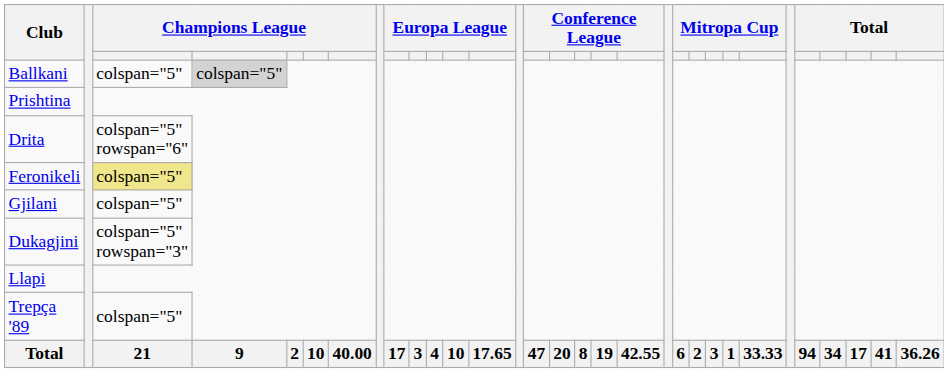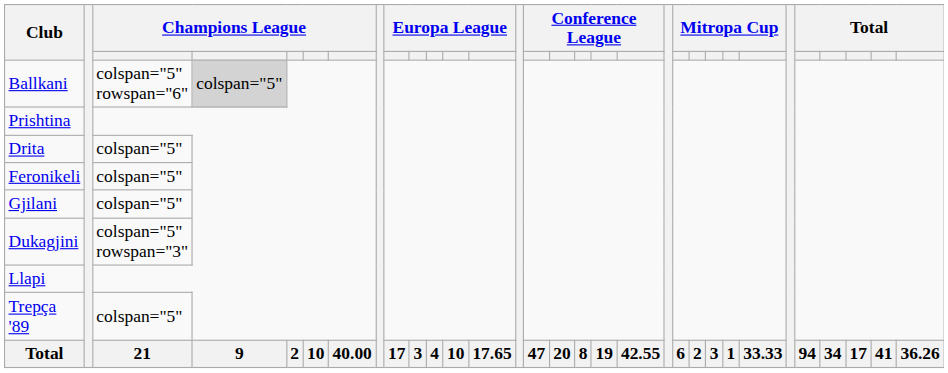(139, 73) colspan="5" -> (142, 83) colspan="5" rowspan="6"
(142, 138) colspan="5" rowspan="6" -> (139, 148) colspan="5"
(139, 176) khaki background -> (139, 176) no background
